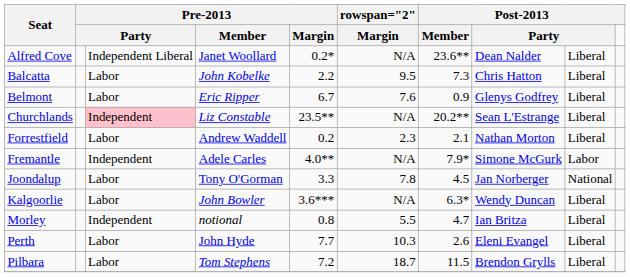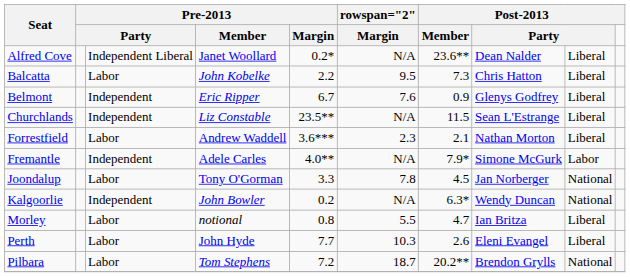(104, 96) Labor -> (120, 96) Independent
(120, 117) pink background -> (120, 117) no background
(451, 117) 20.2** -> (458, 117) 11.5
(326, 138) 0.2 -> (316, 138) 3.6***
(104, 199) Labor -> (120, 199) Independent
(316, 199) 3.6*** -> (326, 199) 0.2
(587, 199) Liberal -> (590, 199) National
(120, 220) Independent -> (104, 220) Labor
(458, 261) 11.5 -> (451, 261) 20.2**
(587, 261) Liberal -> (590, 261) National
